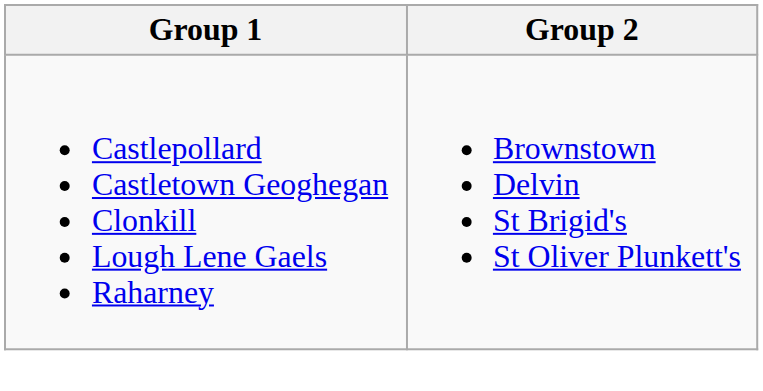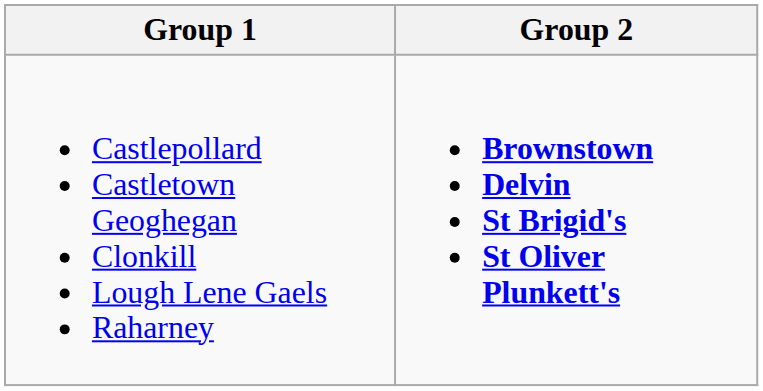(582, 202) normal -> (576, 220) bold
